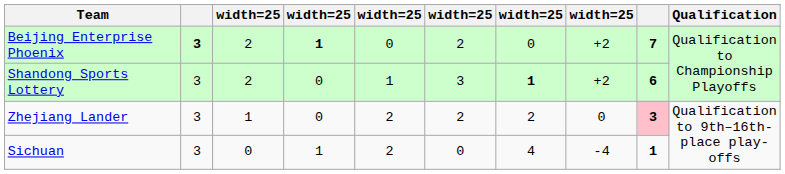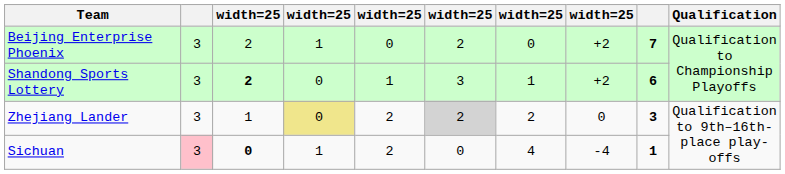(197, 45) bold -> (197, 45) normal
(319, 45) bold -> (319, 45) normal
(248, 82) normal -> (248, 82) bold
(531, 82) bold -> (531, 82) normal
(319, 118) no background -> (319, 118) khaki background
(460, 118) no background -> (460, 118) lightgrey background
(653, 118) pink background -> (653, 118) no background
(197, 152) no background -> (197, 152) pink background
(248, 152) normal -> (248, 152) bold
